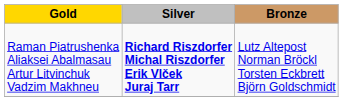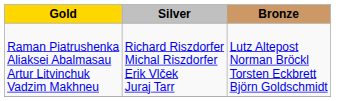(178, 66) bold -> (174, 66) normal
